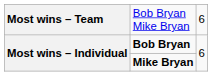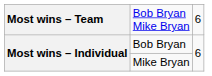(161, 44) bold -> (159, 44) normal
(163, 62) bold -> (161, 62) normal
